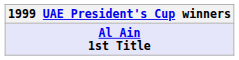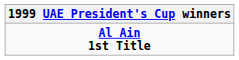(119, 39) lavender background -> (119, 39) no background
